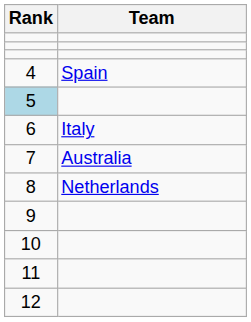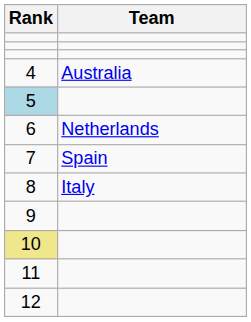(84, 72) Spain -> (96, 72) Australia
(78, 129) Italy -> (110, 129) Netherlands
(96, 158) Australia -> (84, 158) Spain
(110, 187) Netherlands -> (78, 187) Italy
(31, 244) no background -> (31, 244) khaki background
